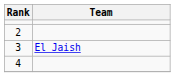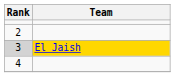(18, 48) no background -> (18, 48) lightgrey background
(58, 48) no background -> (58, 48) gold background
